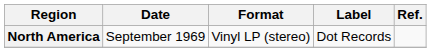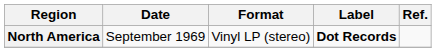(354, 36) normal -> (356, 36) bold
